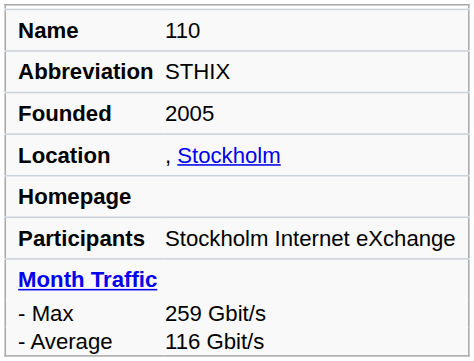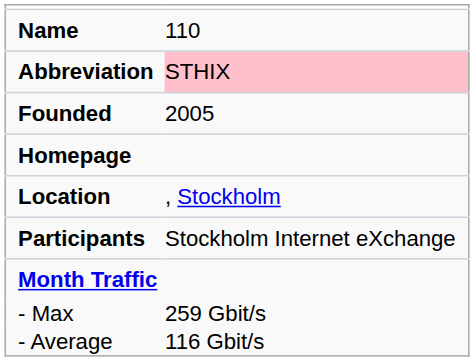(198, 72) no background -> (198, 72) pink background
rows swapped: (64, 155) <-> (75, 196)
